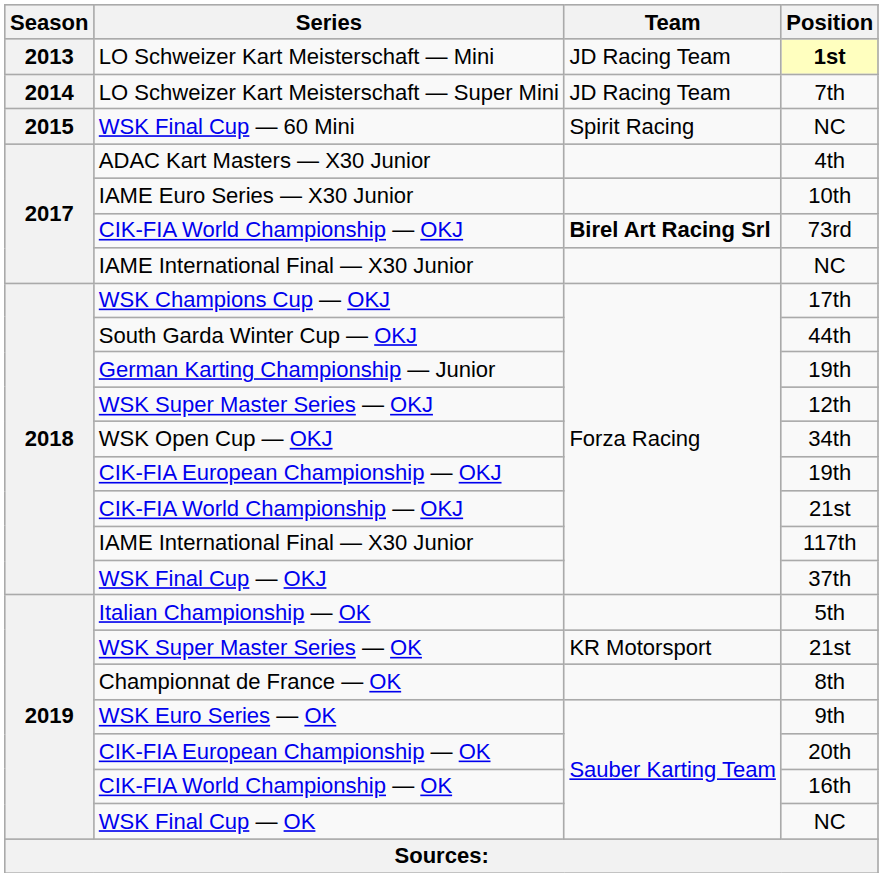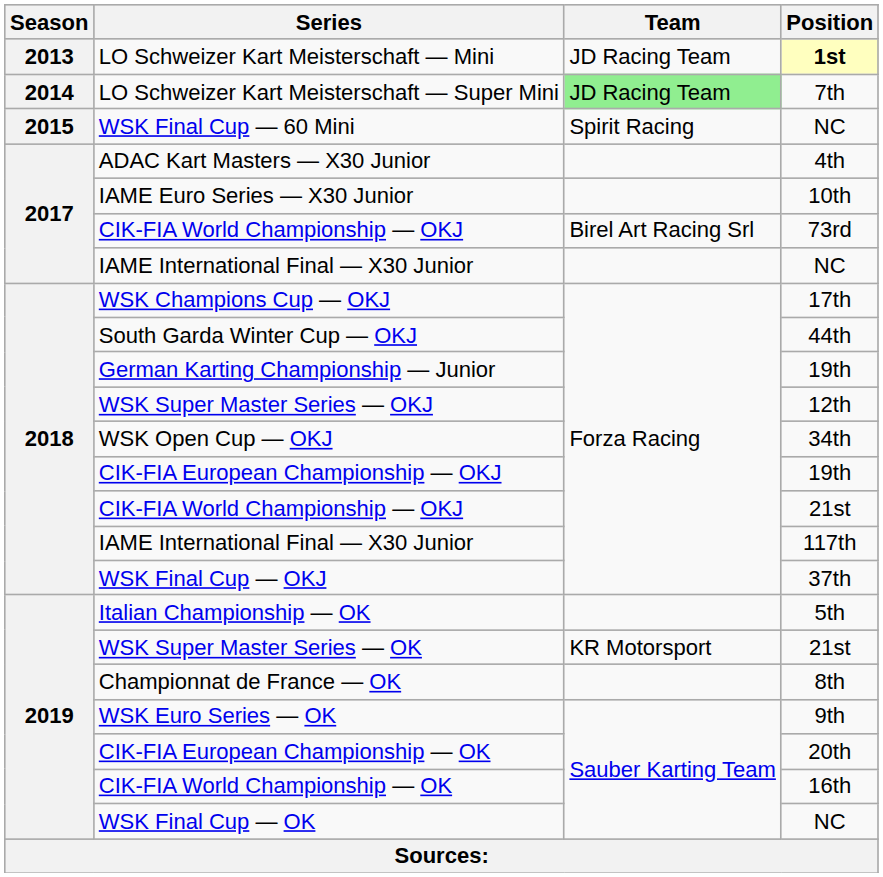(650, 91) no background -> (650, 91) lightgreen background
(670, 230) bold -> (662, 230) normal
